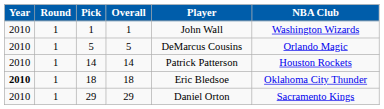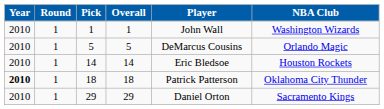(202, 63) Patrick Patterson -> (202, 63) Eric Bledsoe
(202, 79) Eric Bledsoe -> (202, 79) Patrick Patterson
